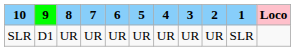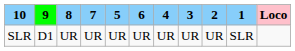columns swapped: (117, 14) <-> (142, 14)
